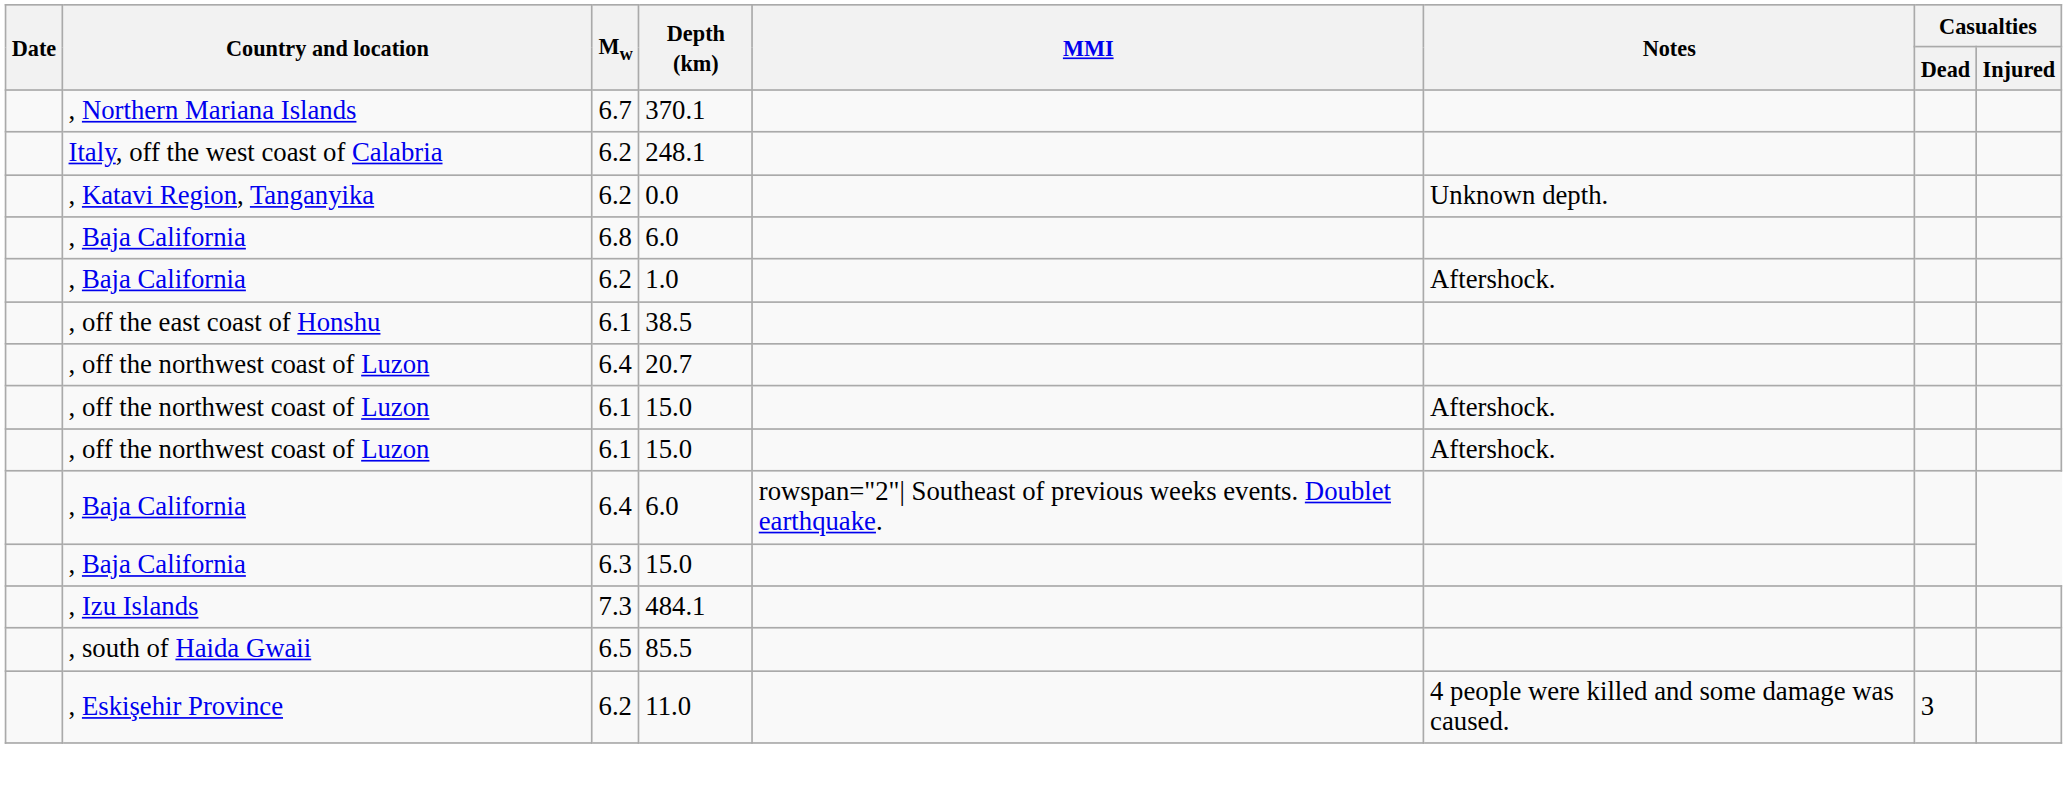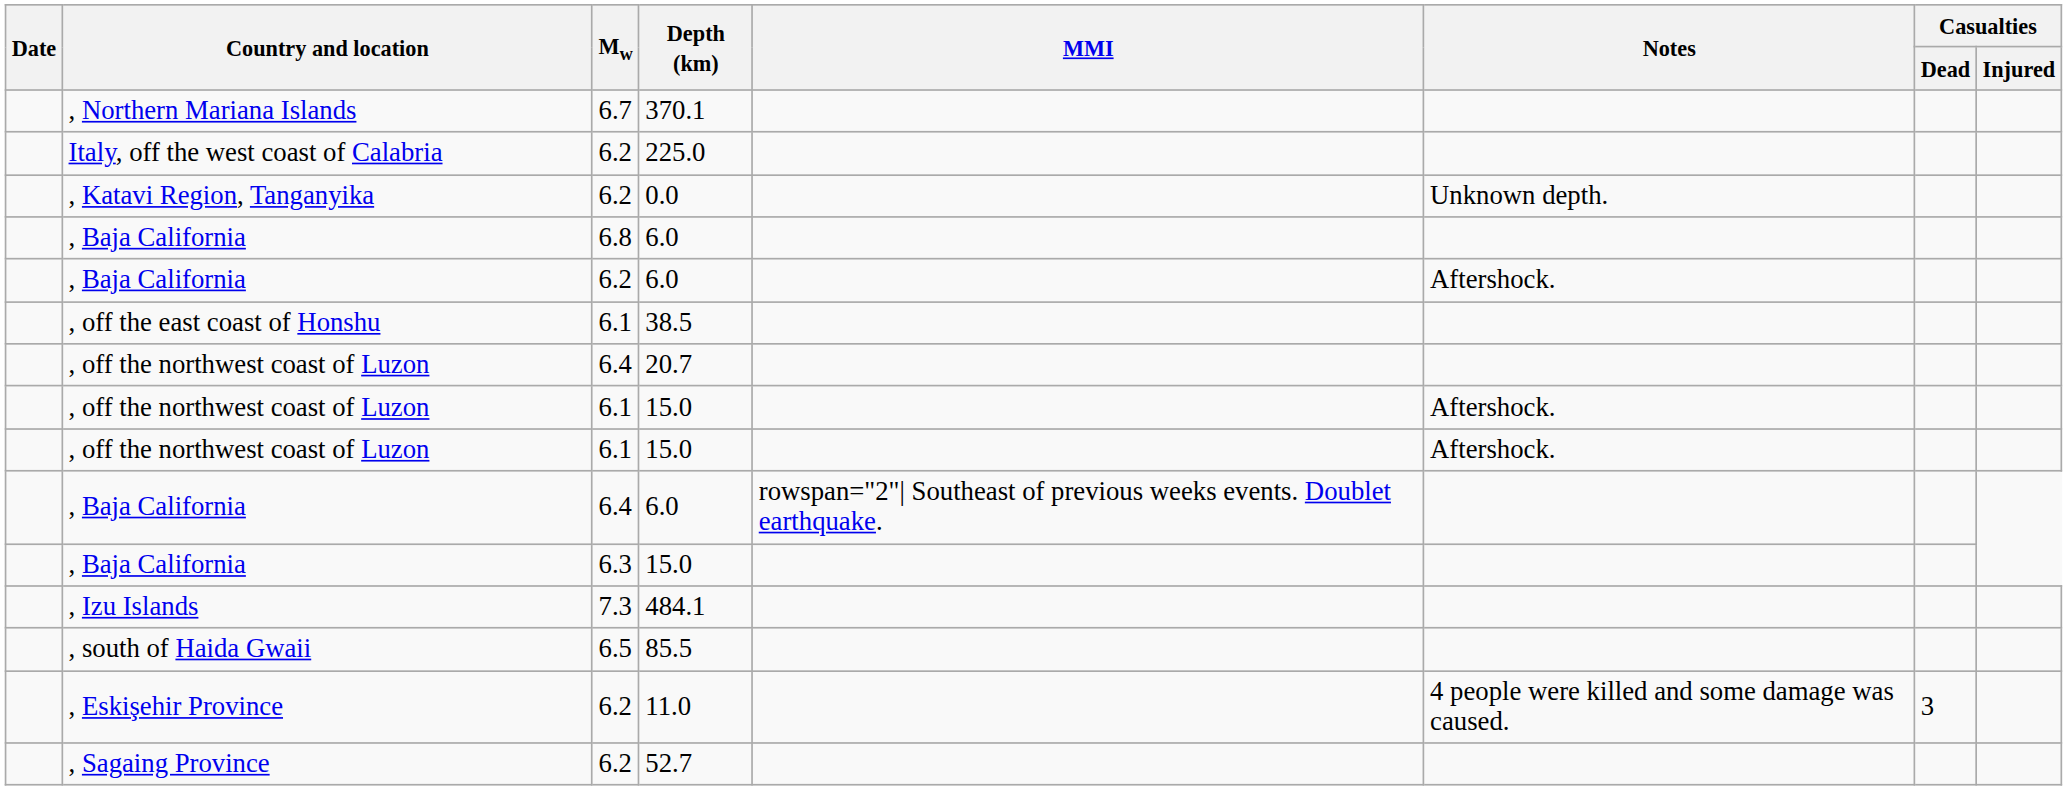(675, 152) 248.1 -> (675, 152) 225.0
(662, 279) 1.0 -> (662, 279) 6.0
+ row: (169, 763)
